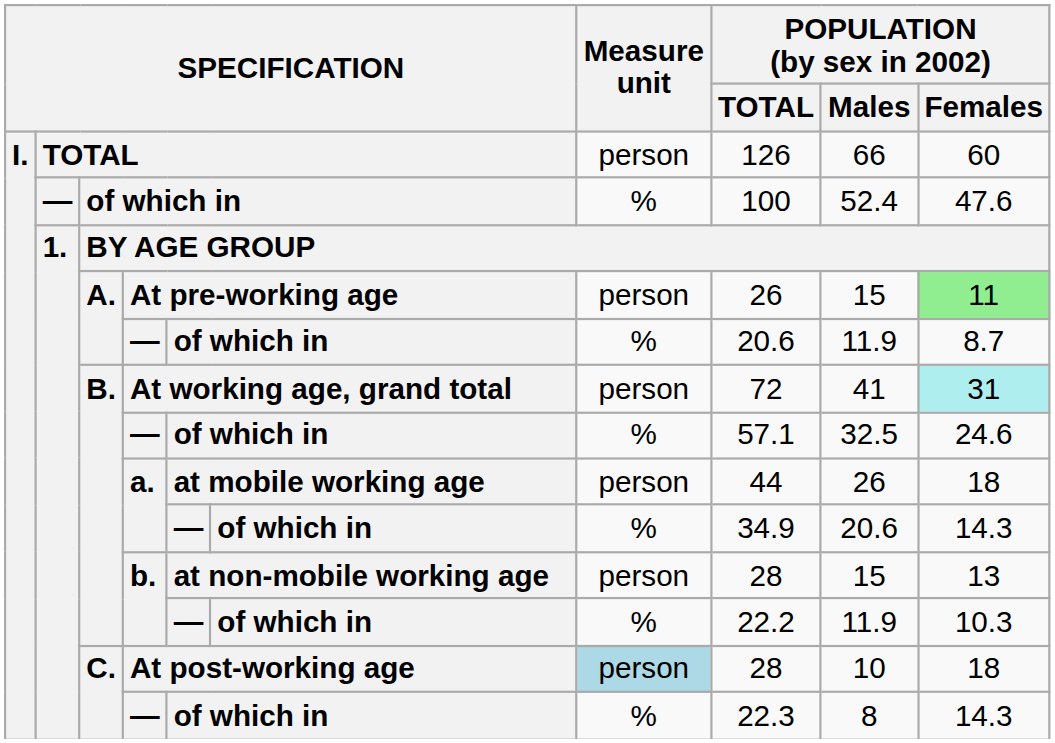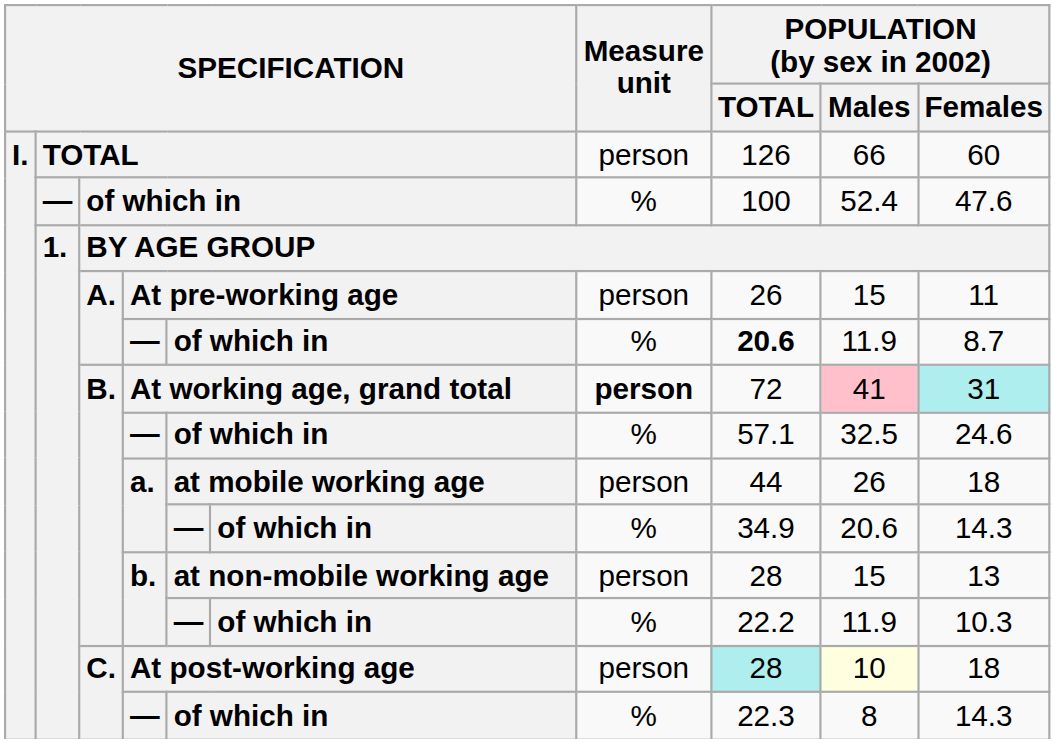(984, 294) lightgreen background -> (984, 294) no background
(766, 341) normal -> (766, 341) bold
(644, 388) normal -> (644, 388) bold
(869, 388) no background -> (869, 388) pink background
(644, 668) lightblue background -> (644, 668) no background
(766, 668) no background -> (766, 668) paleturquoise background
(869, 668) no background -> (869, 668) lightyellow background
